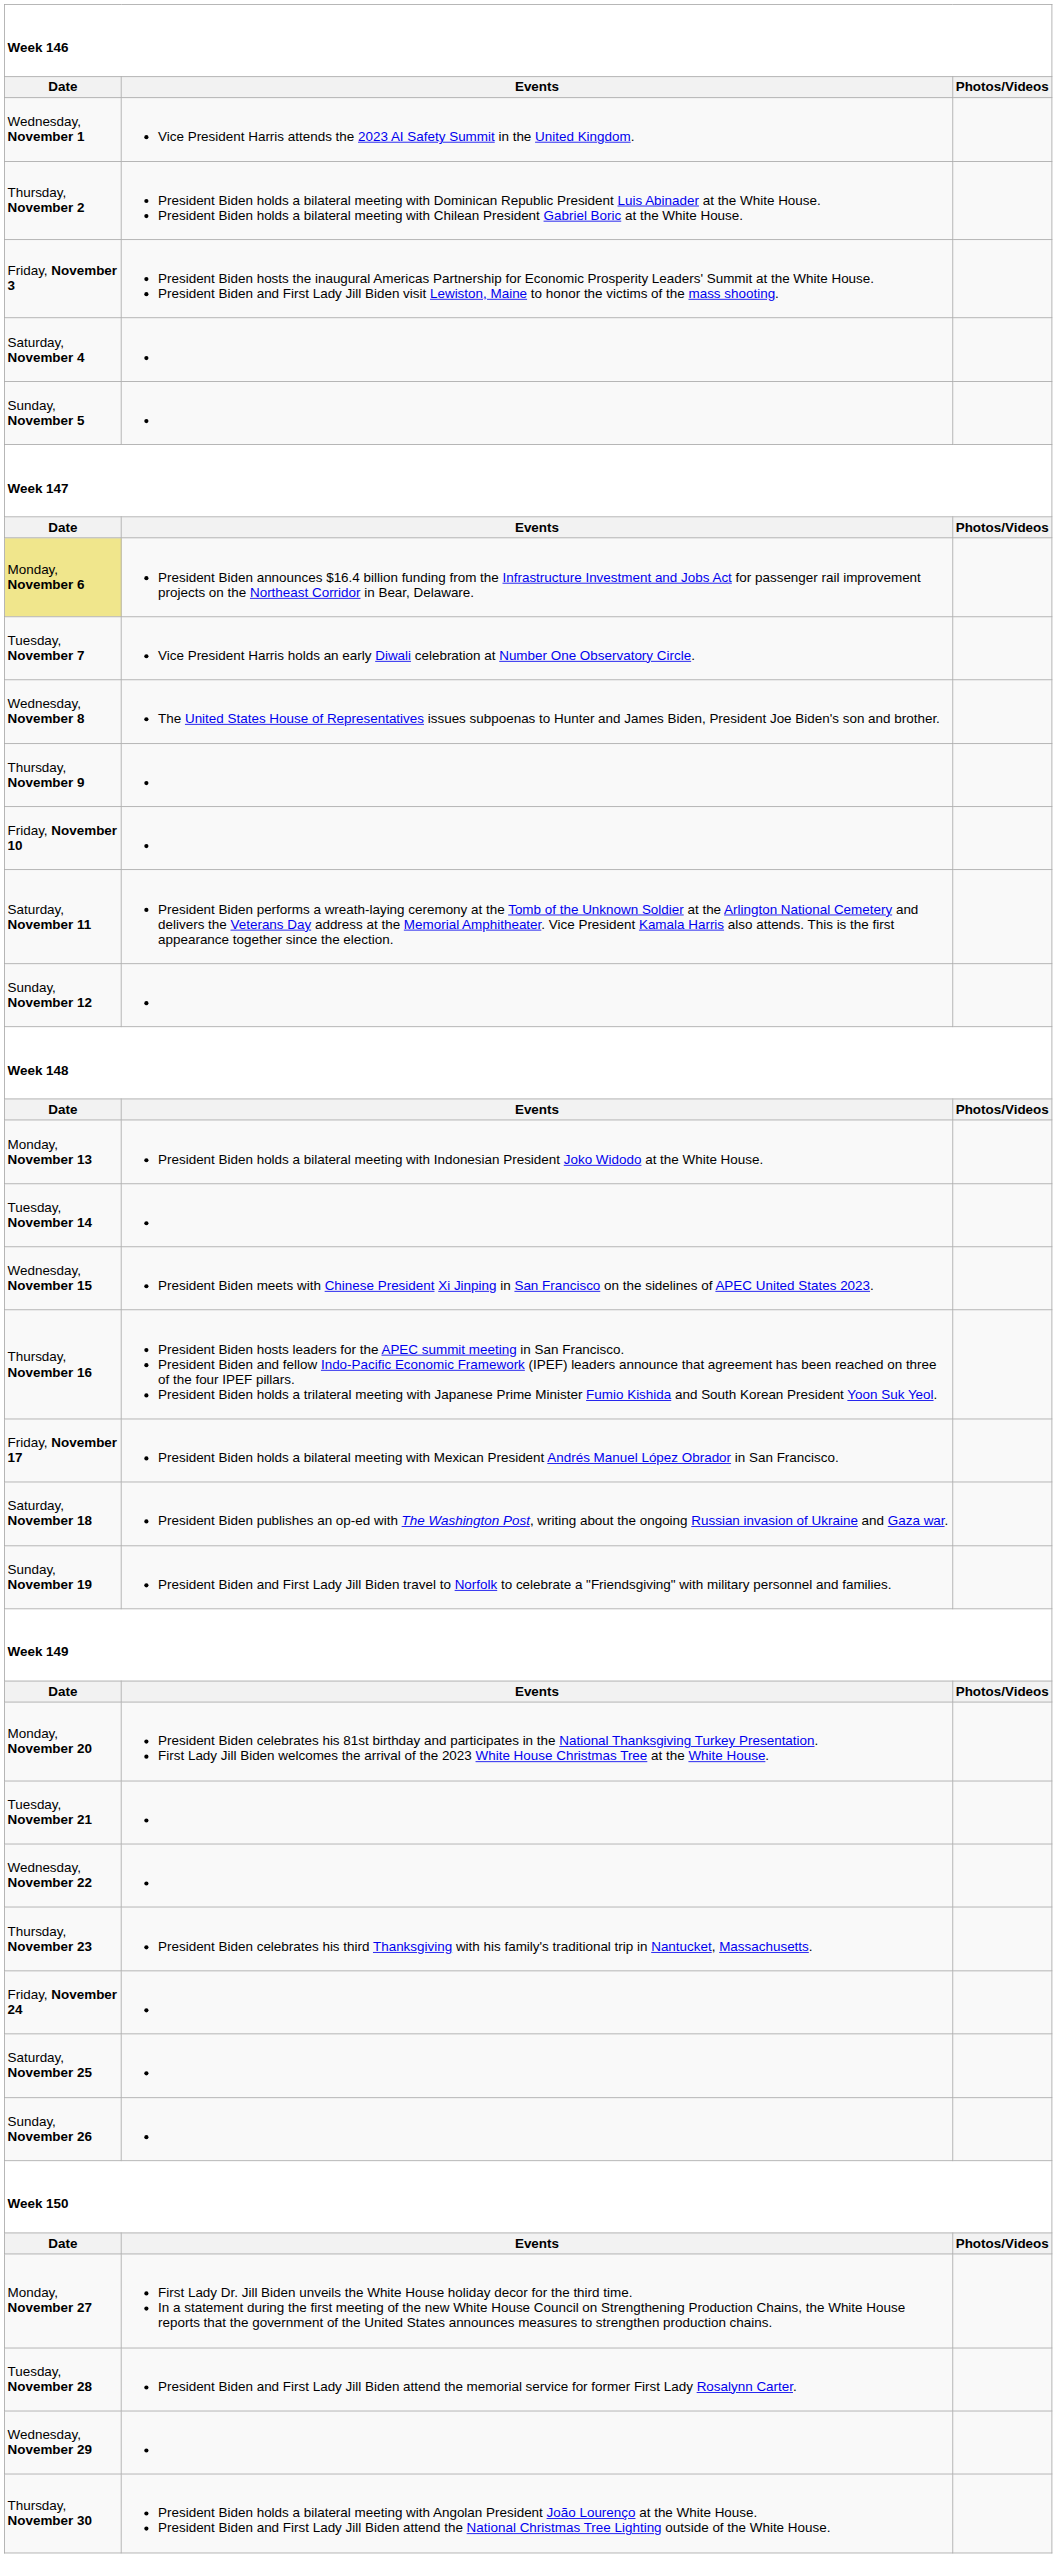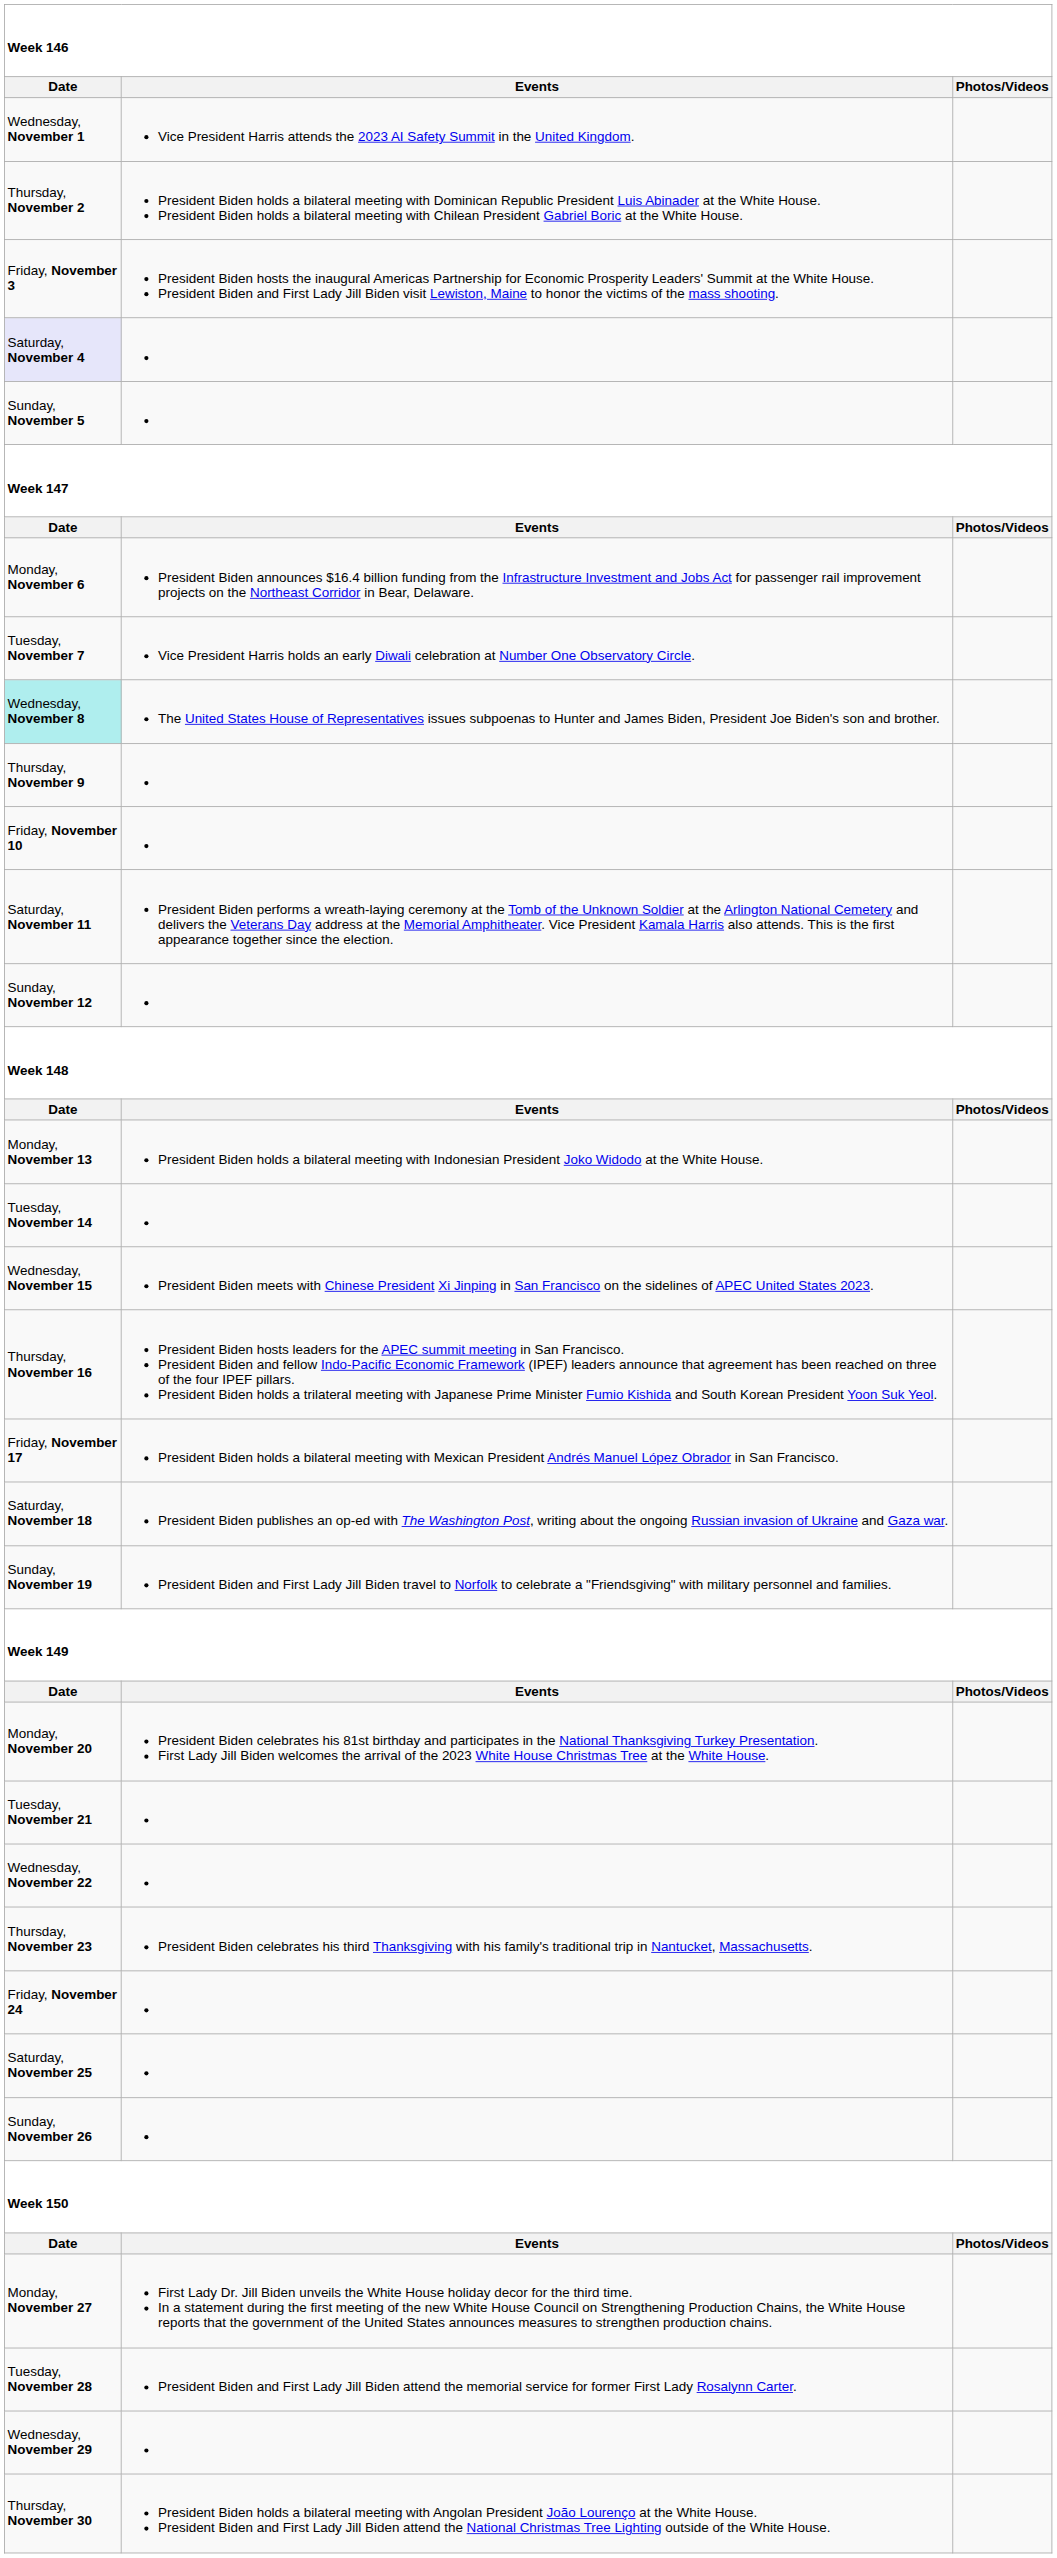(46, 349) no background -> (46, 349) lavender background
(46, 577) khaki background -> (46, 577) no background
(46, 711) no background -> (46, 711) paleturquoise background
